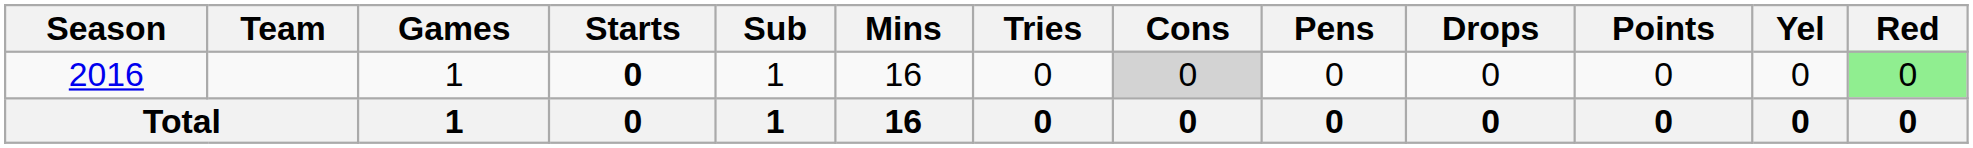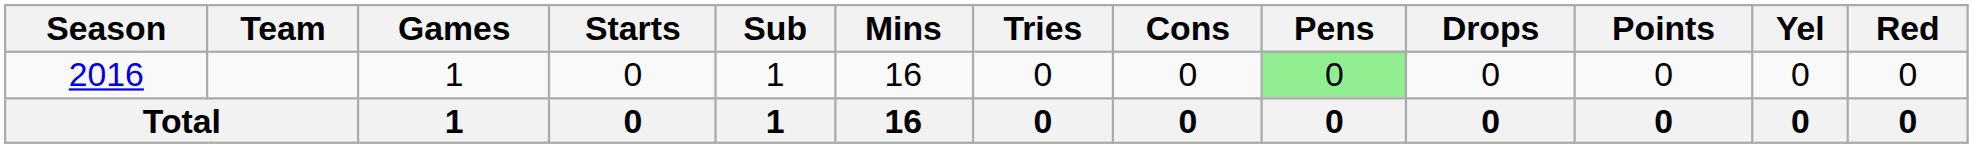(633, 74) bold -> (633, 74) normal
(1188, 74) lightgrey background -> (1188, 74) no background
(1334, 74) no background -> (1334, 74) lightgreen background
(1908, 74) lightgreen background -> (1908, 74) no background
